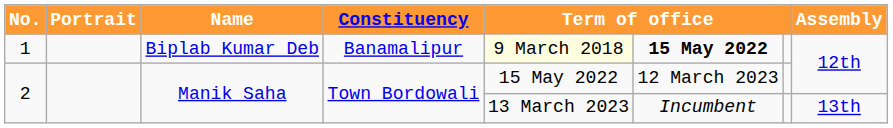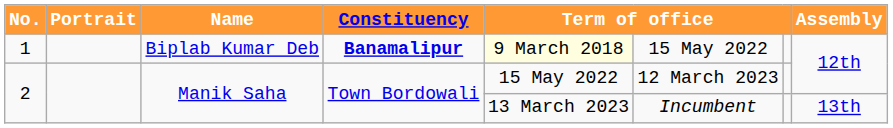(404, 49) normal -> (404, 49) bold
(708, 49) bold -> (708, 49) normal
